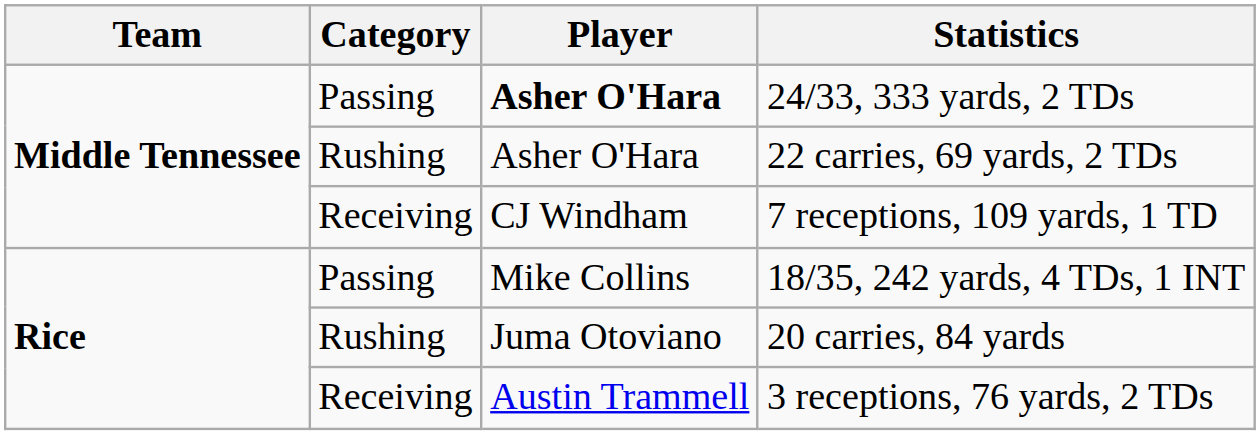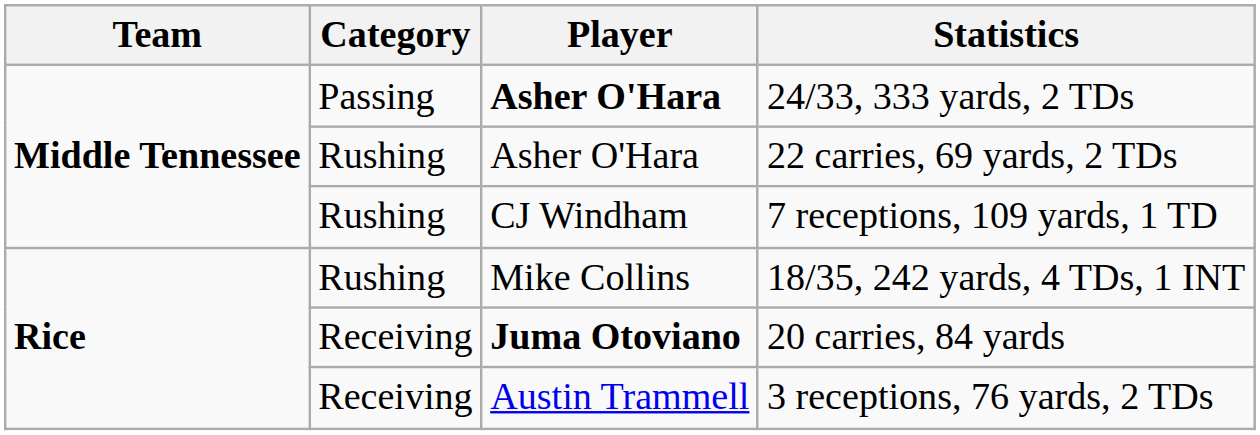(395, 215) Receiving -> (382, 215) Rushing
(376, 276) Passing -> (382, 276) Rushing
(382, 336) Rushing -> (395, 336) Receiving
(606, 336) normal -> (616, 336) bold
